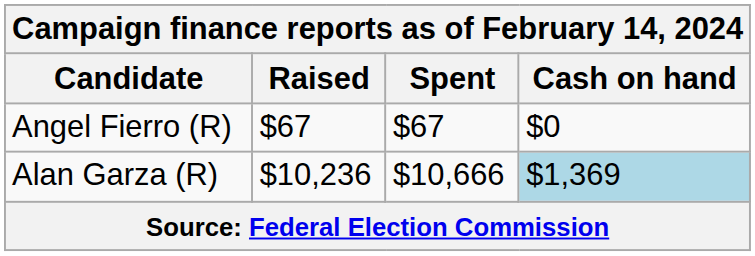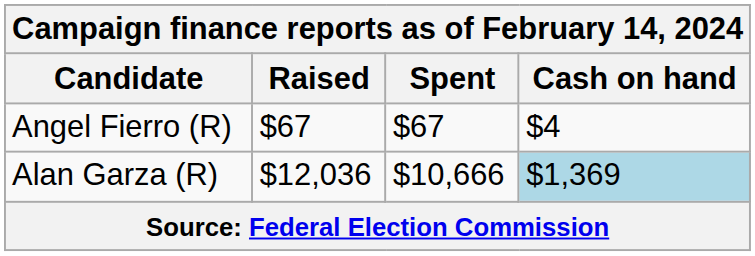(543, 126) $0 -> (543, 126) $4
(316, 175) $10,236 -> (316, 175) $12,036
